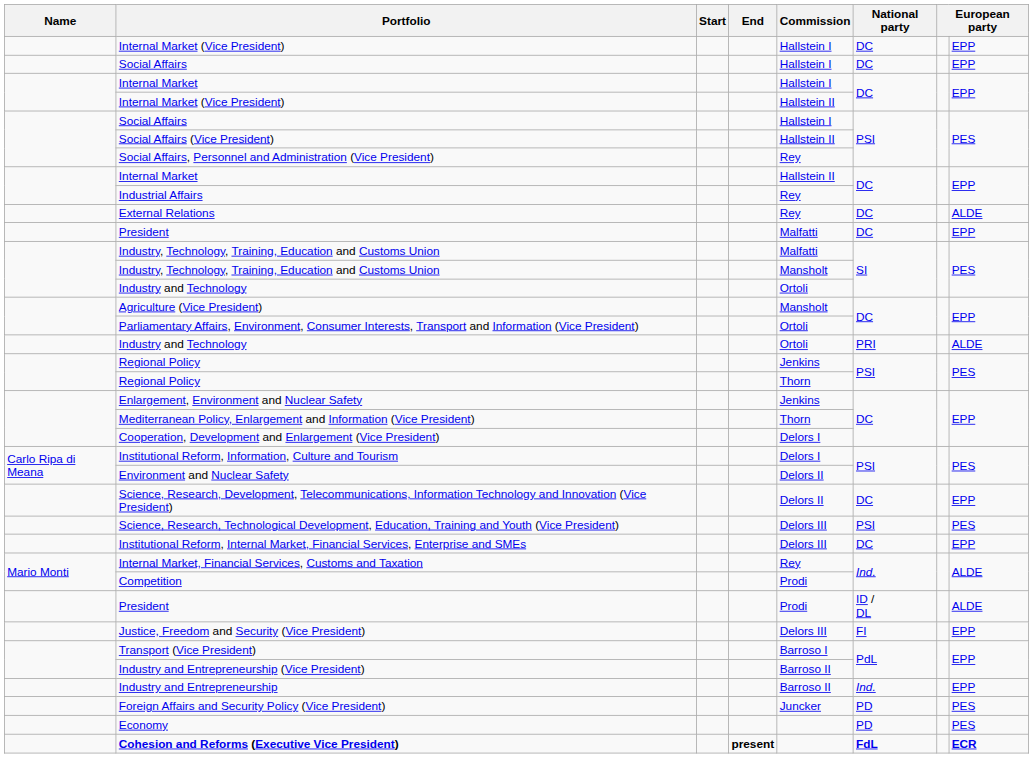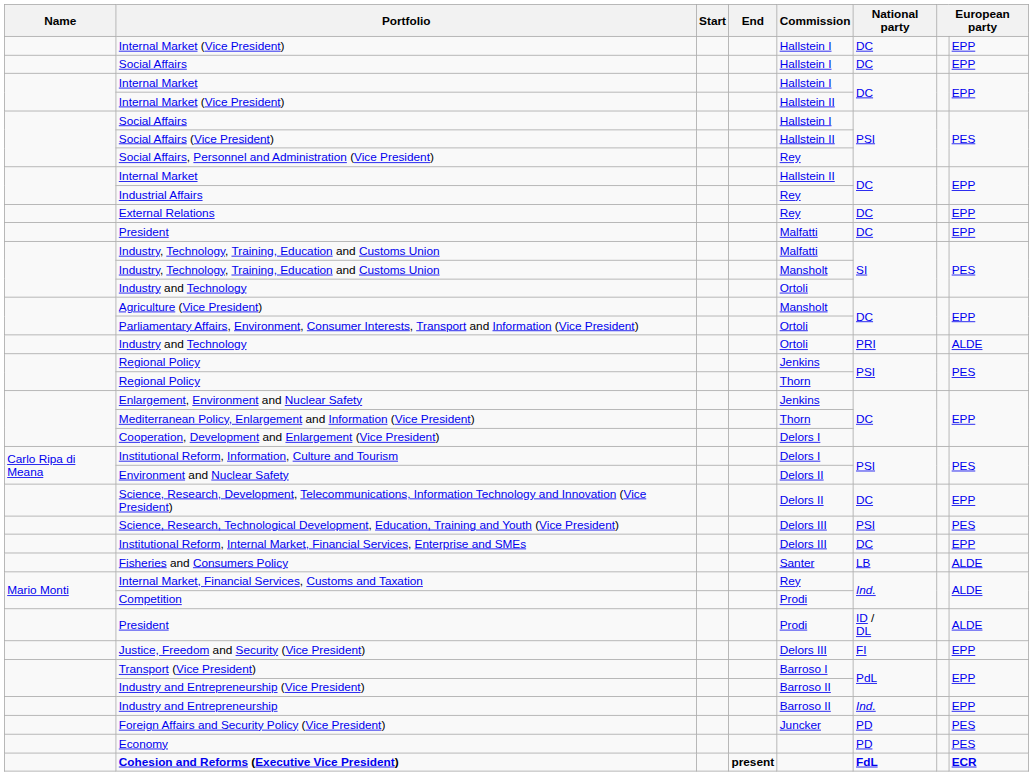(967, 214) ALDE -> (963, 214) EPP
+ row: (60, 563)
